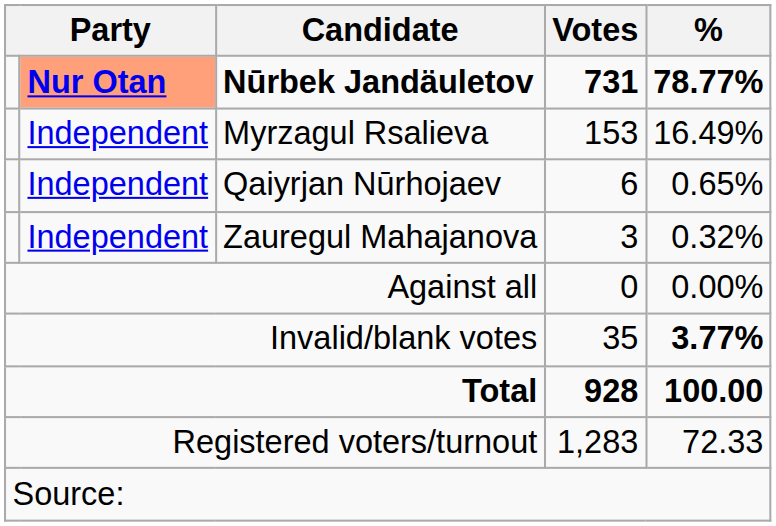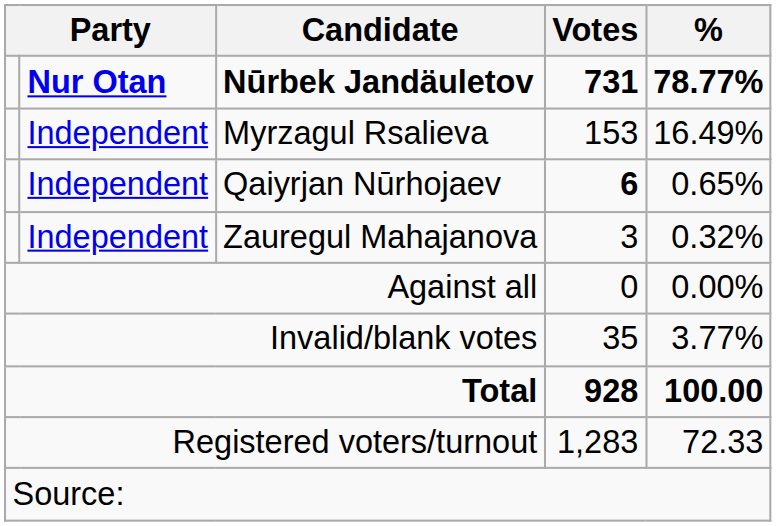(97, 81) lightsalmon background -> (97, 81) no background
(629, 184) normal -> (629, 184) bold
(717, 339) bold -> (717, 339) normal
